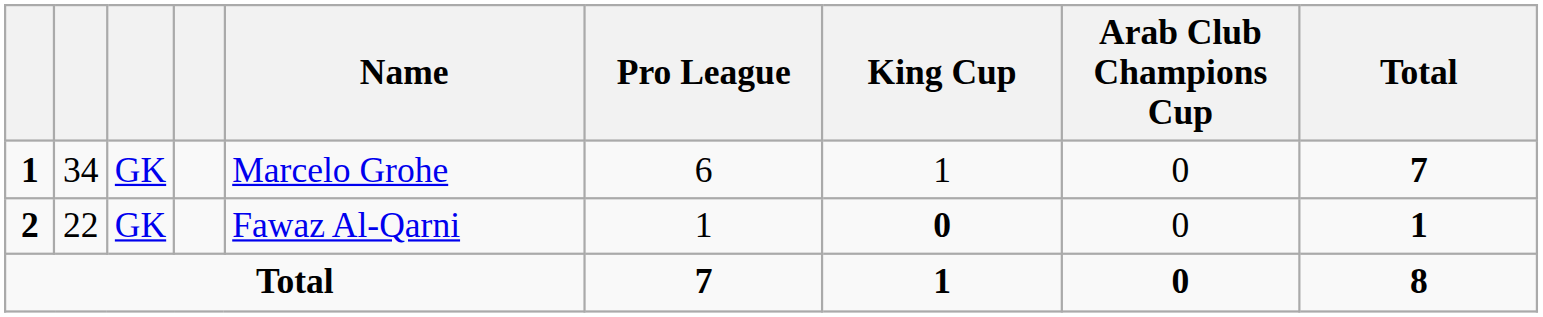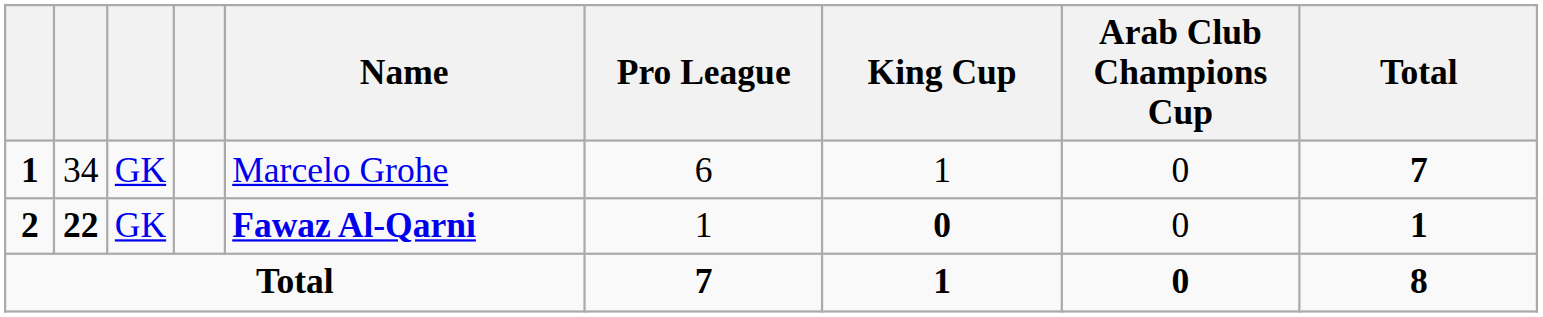(81, 225) normal -> (81, 225) bold
(346, 225) normal -> (354, 225) bold
